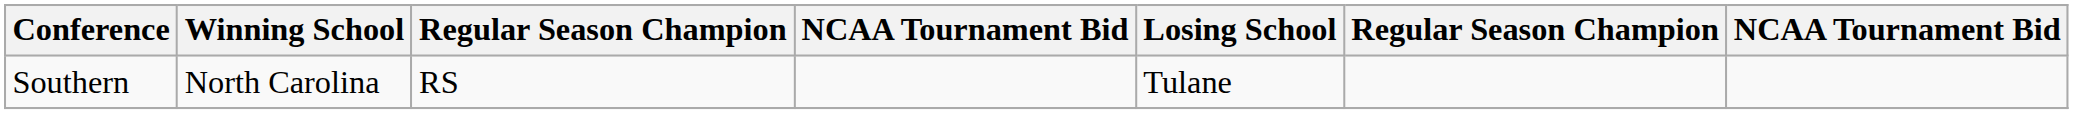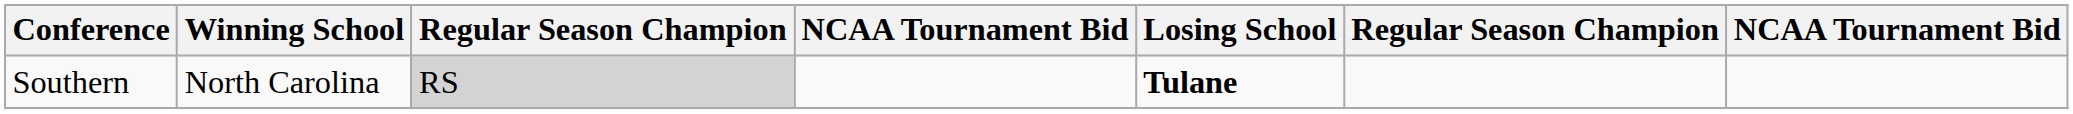(439, 81) no background -> (439, 81) lightgrey background
(1188, 81) normal -> (1190, 81) bold
